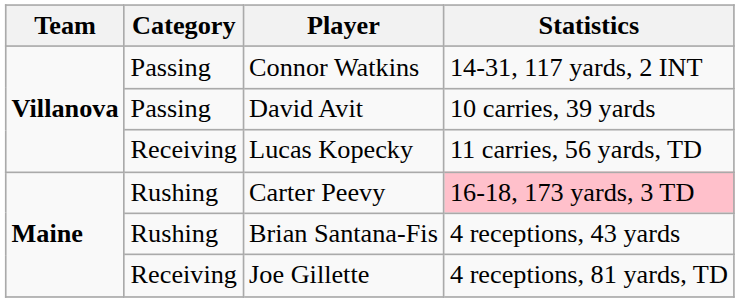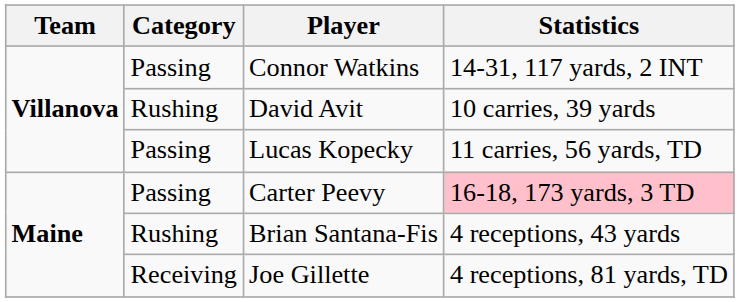(171, 108) Passing -> (174, 108) Rushing
(184, 150) Receiving -> (171, 150) Passing
(174, 192) Rushing -> (171, 192) Passing
